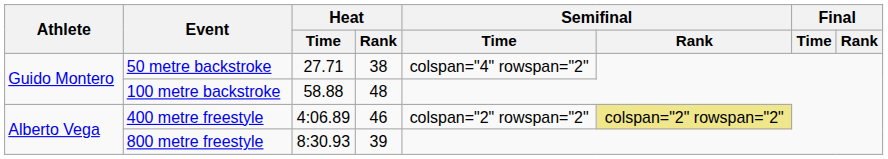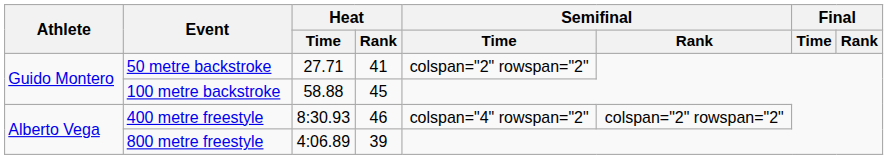(378, 67) 38 -> (378, 67) 41
(499, 67) colspan="4" rowspan="2" -> (499, 67) colspan="2" rowspan="2"
(378, 92) 48 -> (378, 92) 45
(323, 117) 4:06.89 -> (323, 117) 8:30.93
(499, 117) colspan="2" rowspan="2" -> (499, 117) colspan="4" rowspan="2"
(694, 117) khaki background -> (694, 117) no background
(323, 142) 8:30.93 -> (323, 142) 4:06.89
